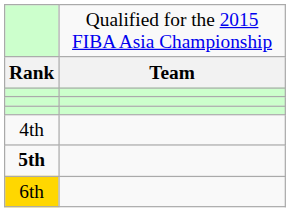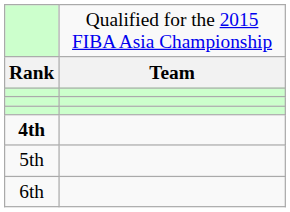(32, 129) normal -> (32, 129) bold
(32, 160) bold -> (32, 160) normal
(32, 191) gold background -> (32, 191) no background
